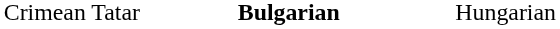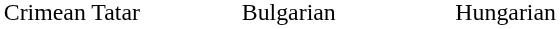(289, 12) bold -> (289, 12) normal
